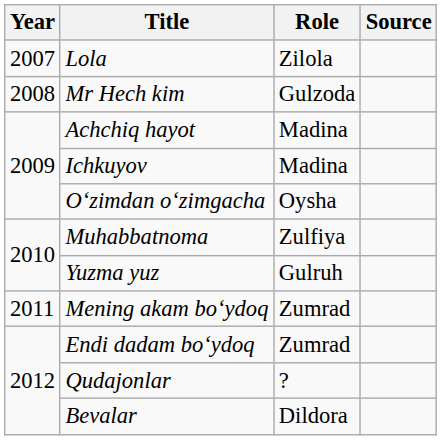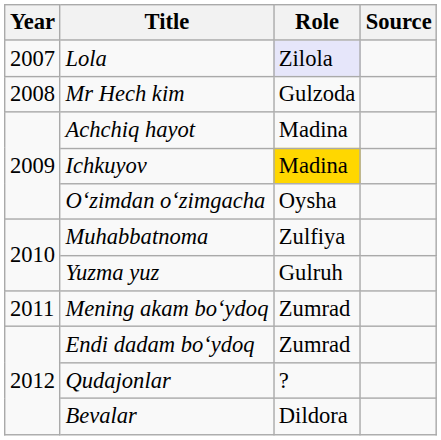(306, 58) no background -> (306, 58) lavender background
(313, 165) no background -> (313, 165) gold background
